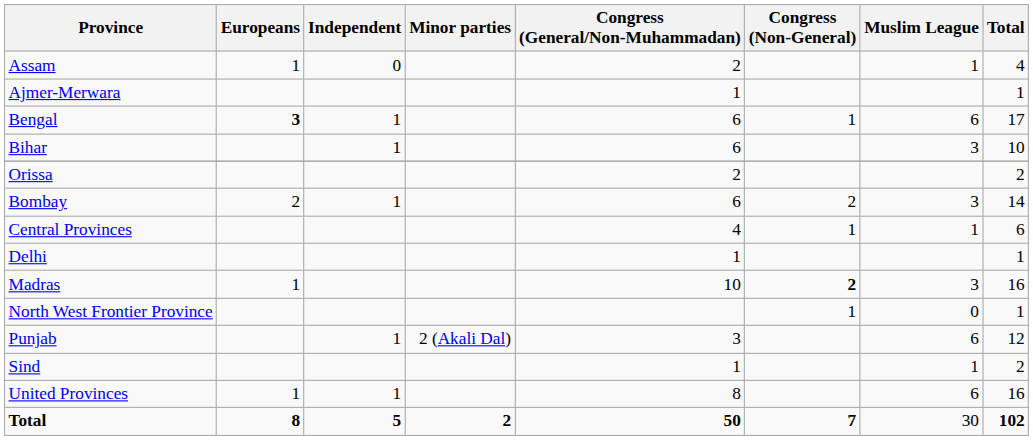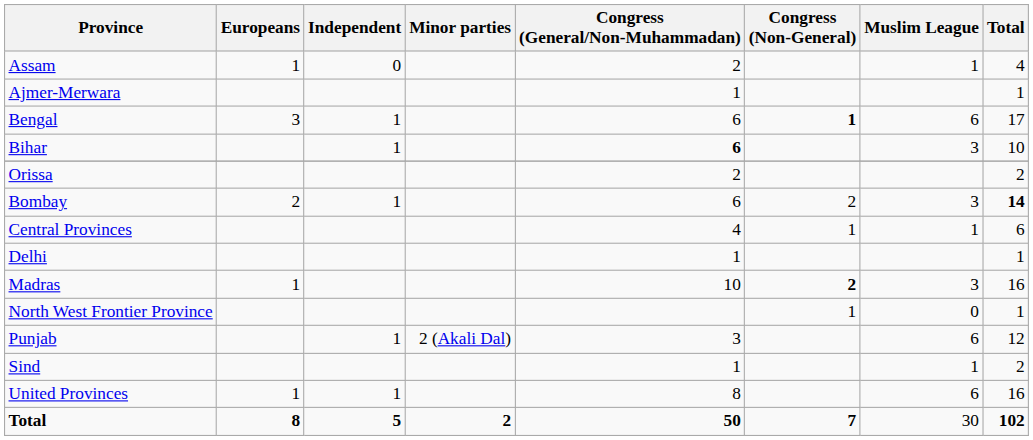(296, 119) bold -> (296, 119) normal
(852, 119) normal -> (852, 119) bold
(736, 147) normal -> (736, 147) bold
(1016, 202) normal -> (1016, 202) bold
